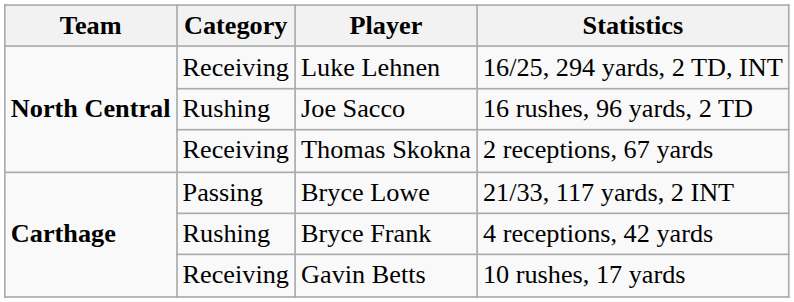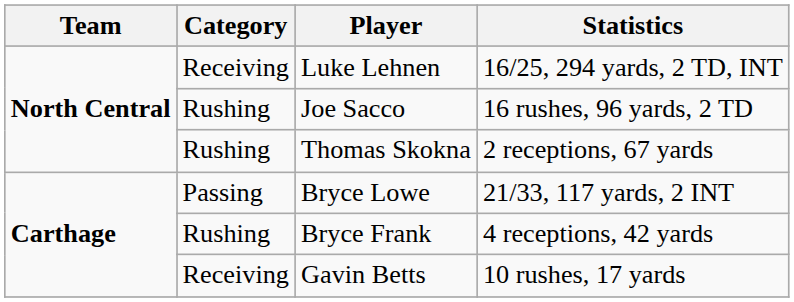(236, 150) Receiving -> (226, 150) Rushing
